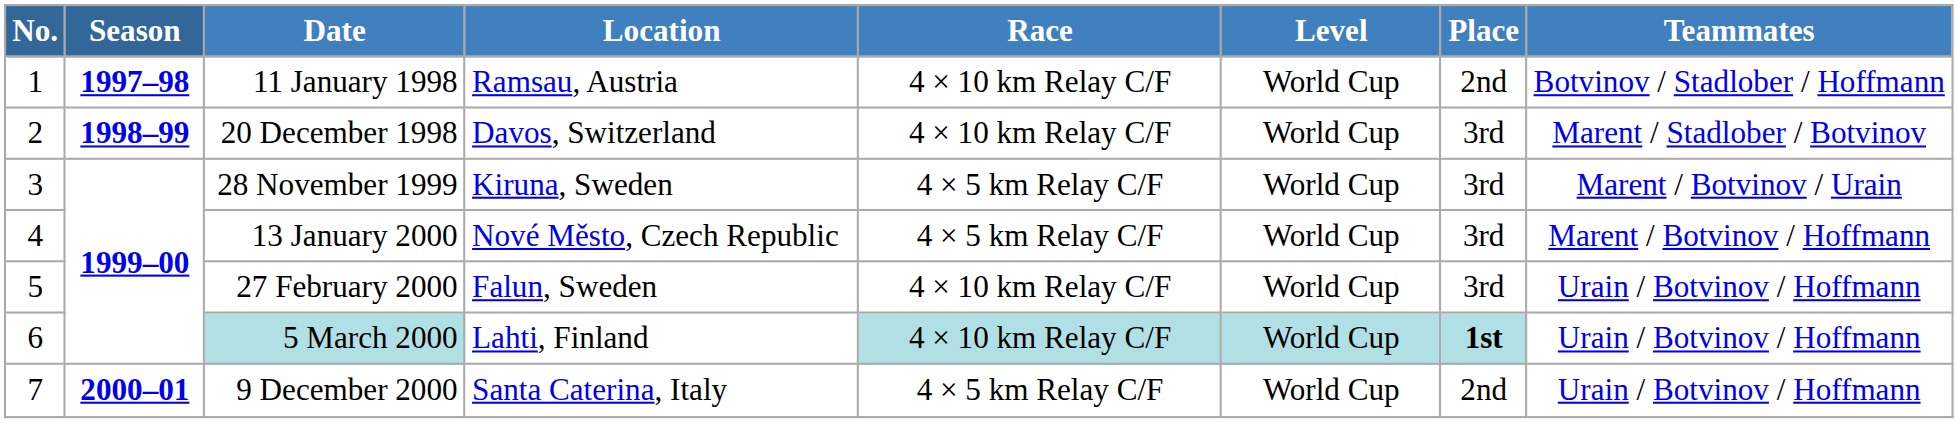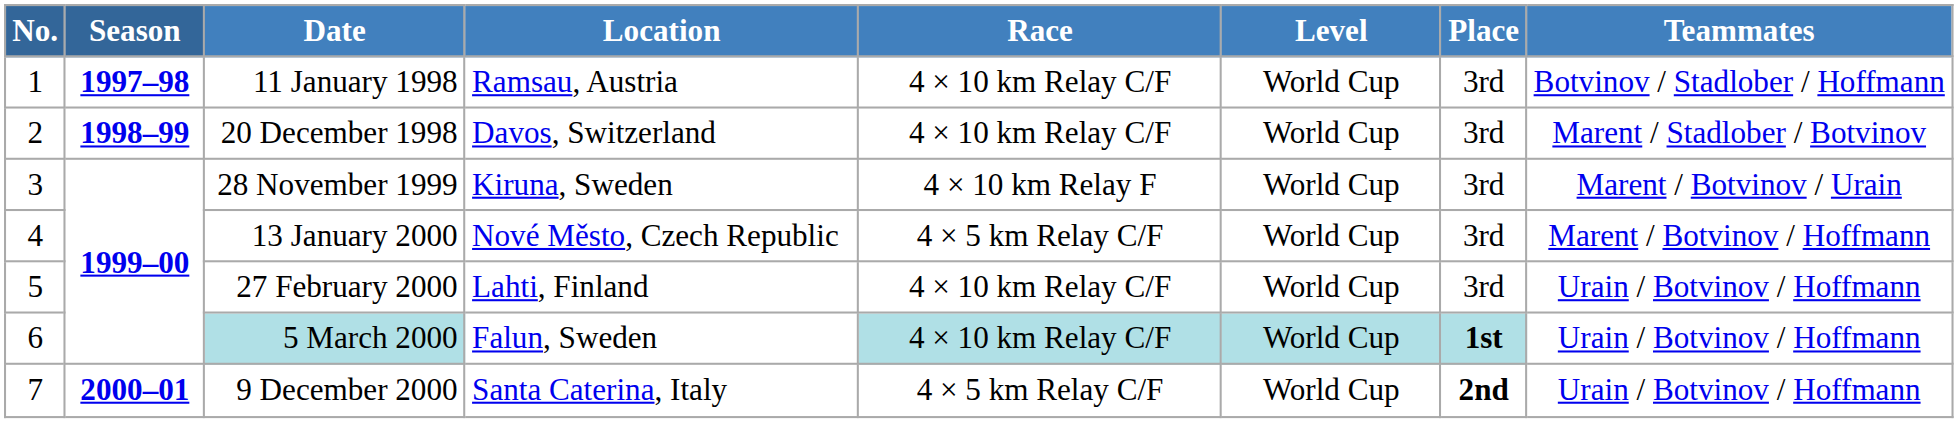(1484, 81) 2nd -> (1484, 81) 3rd
(1040, 184) 4 × 5 km Relay C/F -> (1040, 184) 4 × 10 km Relay F
(565, 287) Falun, Sweden -> (560, 287) Lahti, Finland
(560, 338) Lahti, Finland -> (565, 338) Falun, Sweden
(1484, 390) normal -> (1484, 390) bold
